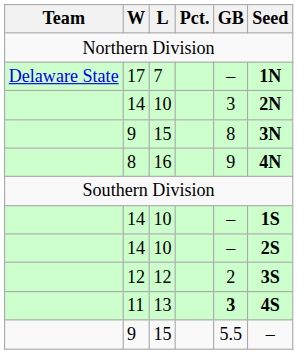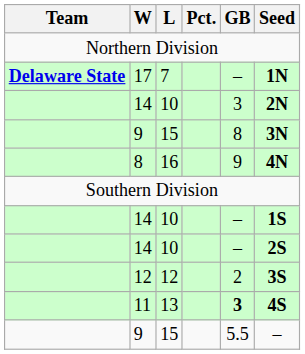(64, 76) normal -> (67, 76) bold
